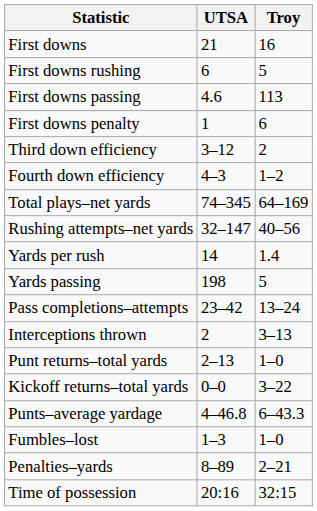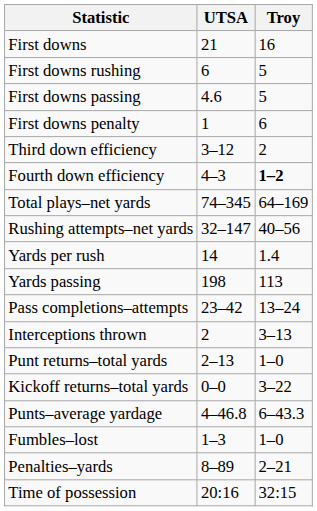(271, 96) 113 -> (263, 96) 5
(271, 176) normal -> (271, 176) bold
(263, 281) 5 -> (271, 281) 113
